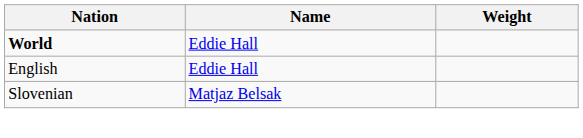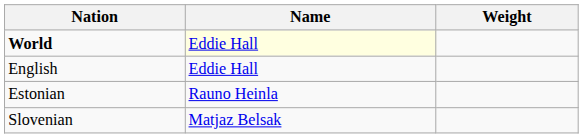(223, 43) no background -> (223, 43) lightyellow background
+ row: (37, 94)
